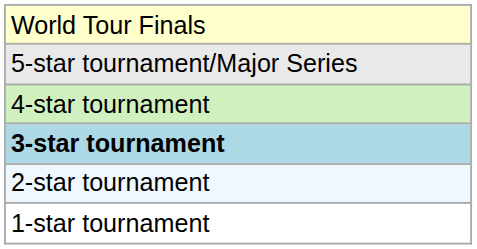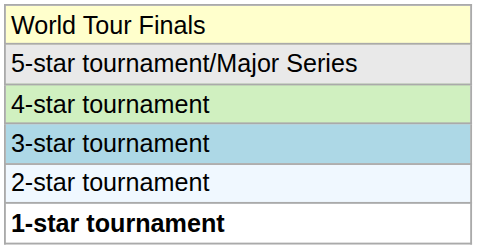(118, 143) bold -> (110, 143) normal
(110, 223) normal -> (118, 223) bold
